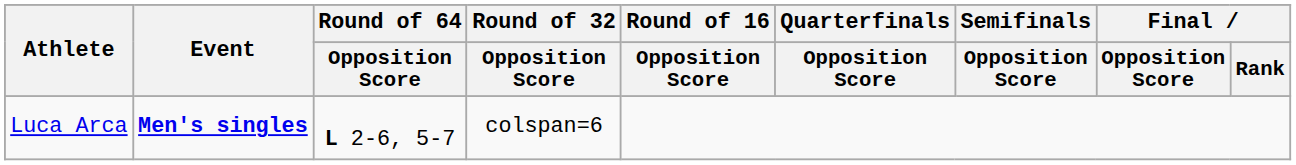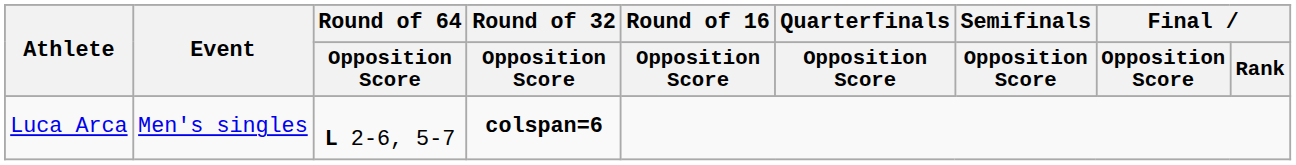(223, 127) bold -> (223, 127) normal
(544, 127) normal -> (544, 127) bold
